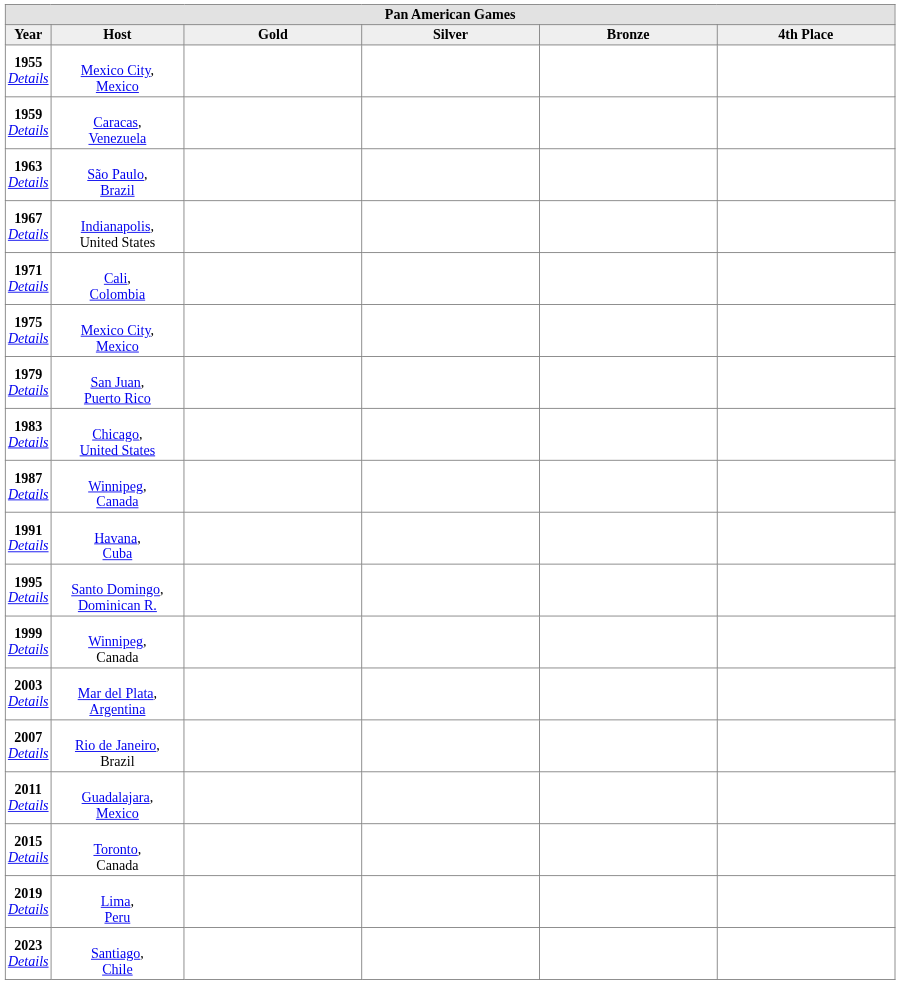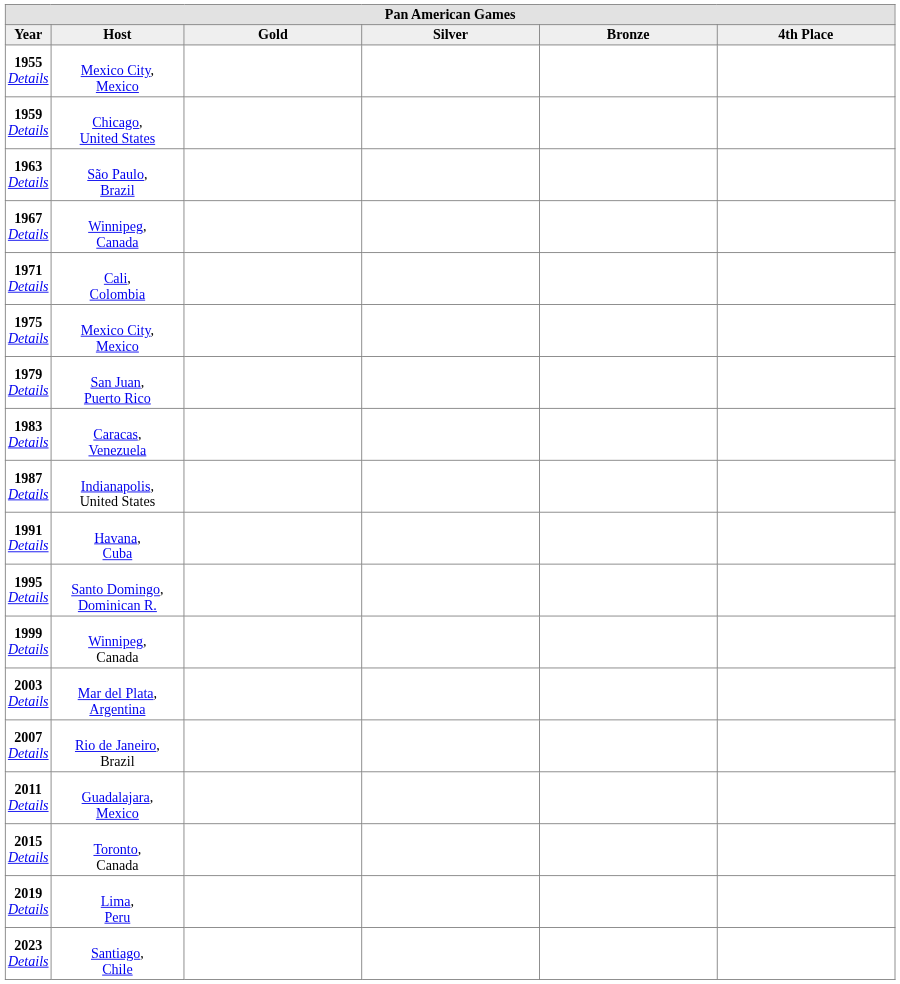(117, 130) Caracas, Venezuela -> (117, 130) Chicago, United States
(117, 234) Indianapolis, United States -> (117, 234) Winnipeg, Canada
(117, 442) Chicago, United States -> (117, 442) Caracas, Venezuela
(117, 494) Winnipeg, Canada -> (117, 494) Indianapolis, United States
